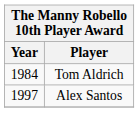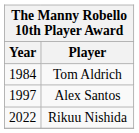+ row: (87, 117)
